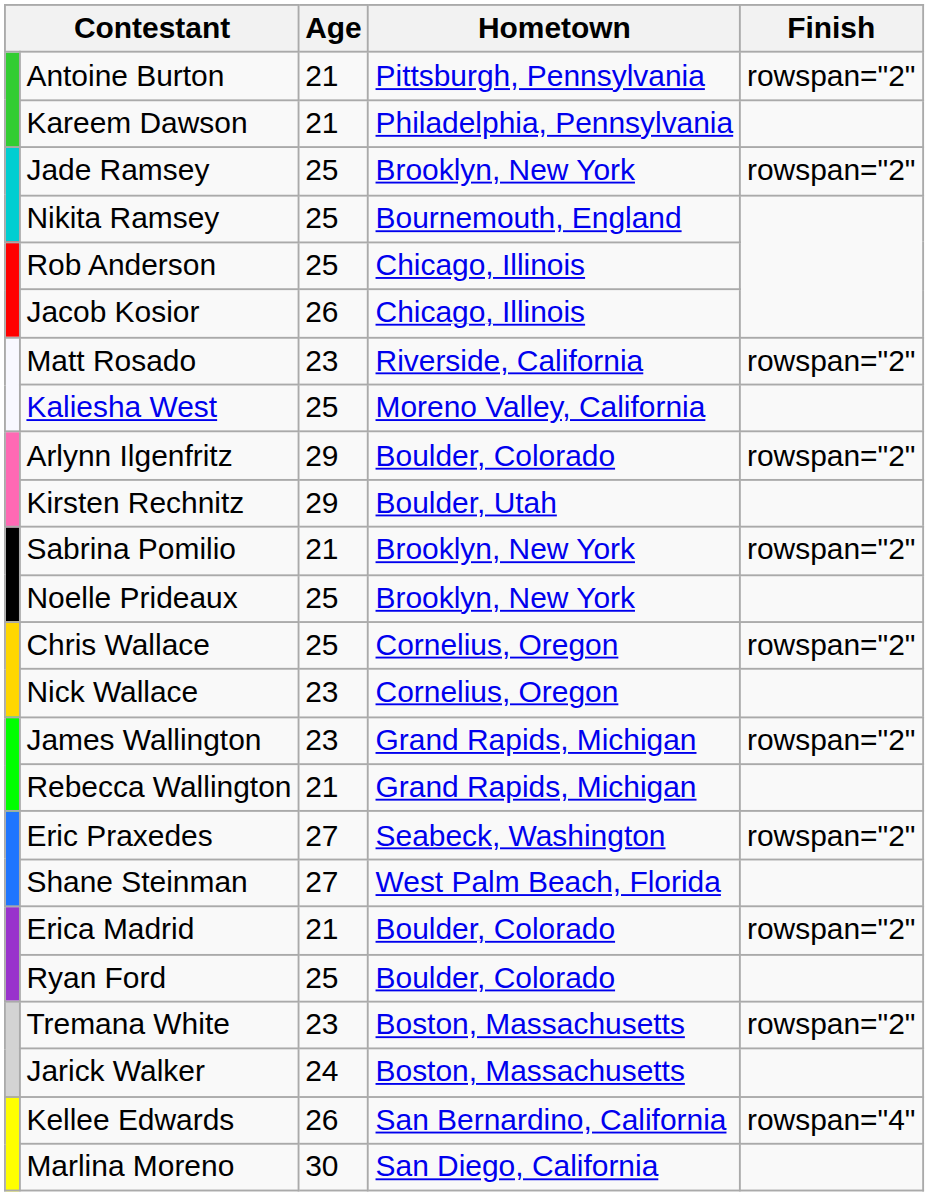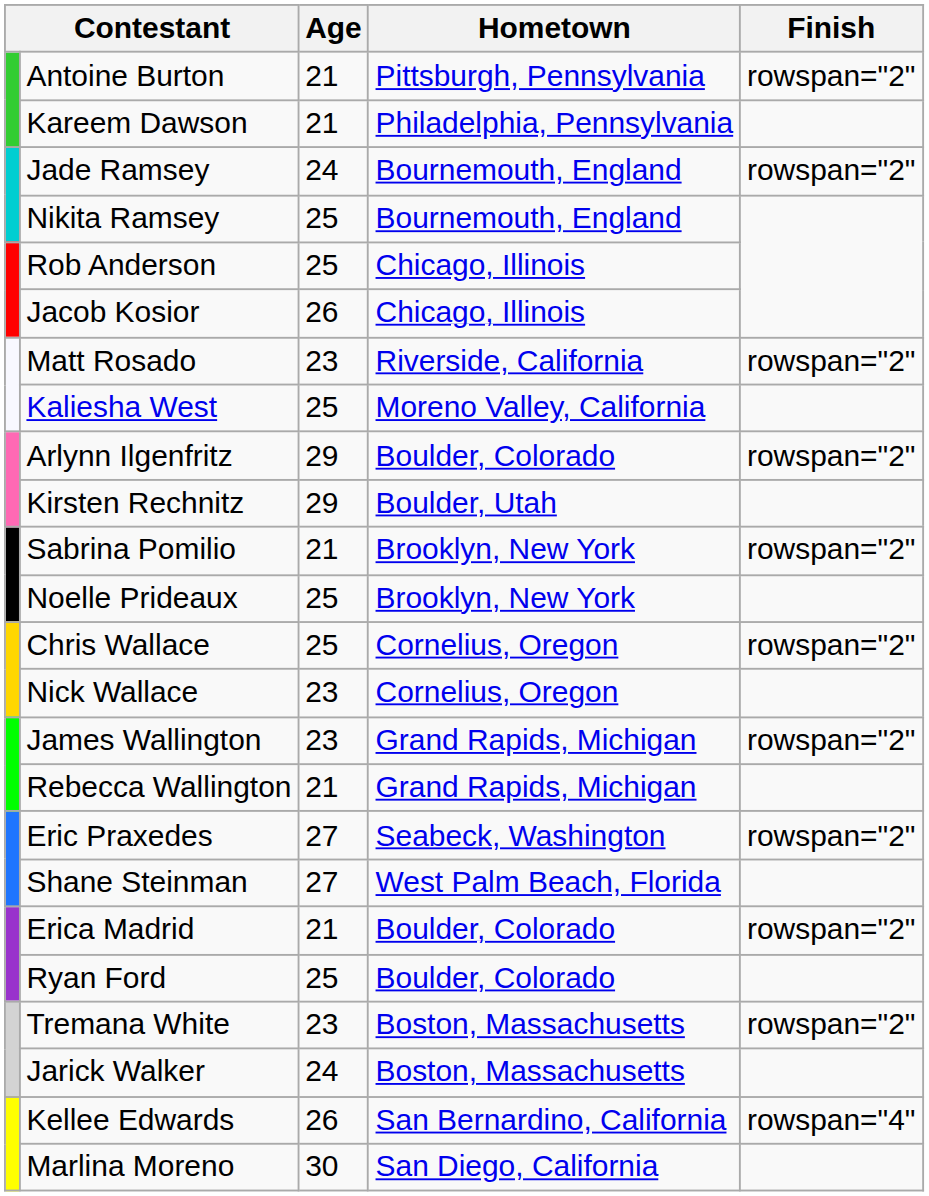(322, 170) 25 -> (322, 170) 24
(505, 170) Brooklyn, New York -> (529, 170) Bournemouth, England
